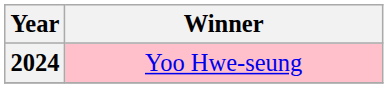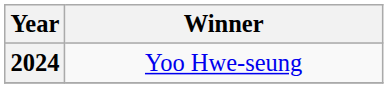(224, 62) pink background -> (224, 62) no background
